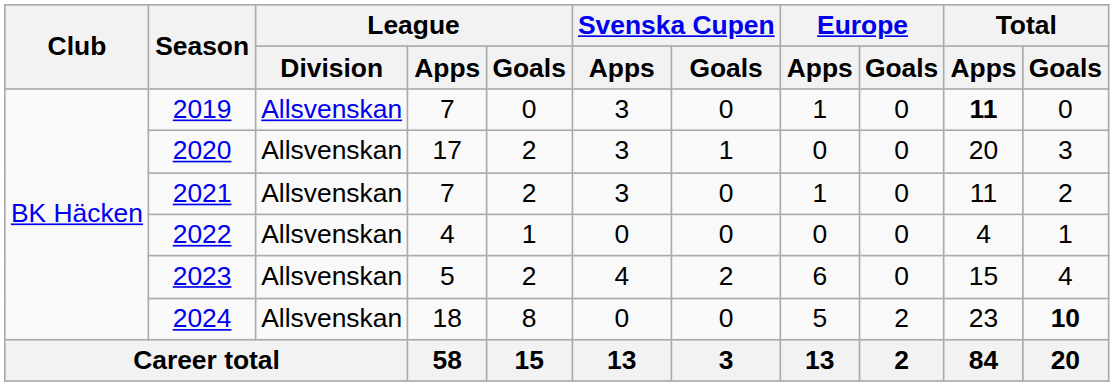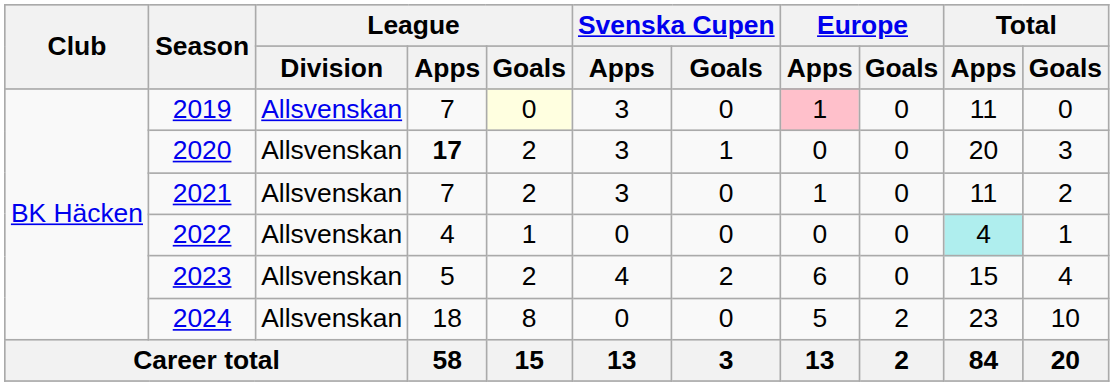(529, 109) no background -> (529, 109) lightyellow background
(820, 109) no background -> (820, 109) pink background
(983, 109) bold -> (983, 109) normal
(447, 151) normal -> (447, 151) bold
(983, 234) no background -> (983, 234) paleturquoise background
(1065, 318) bold -> (1065, 318) normal
